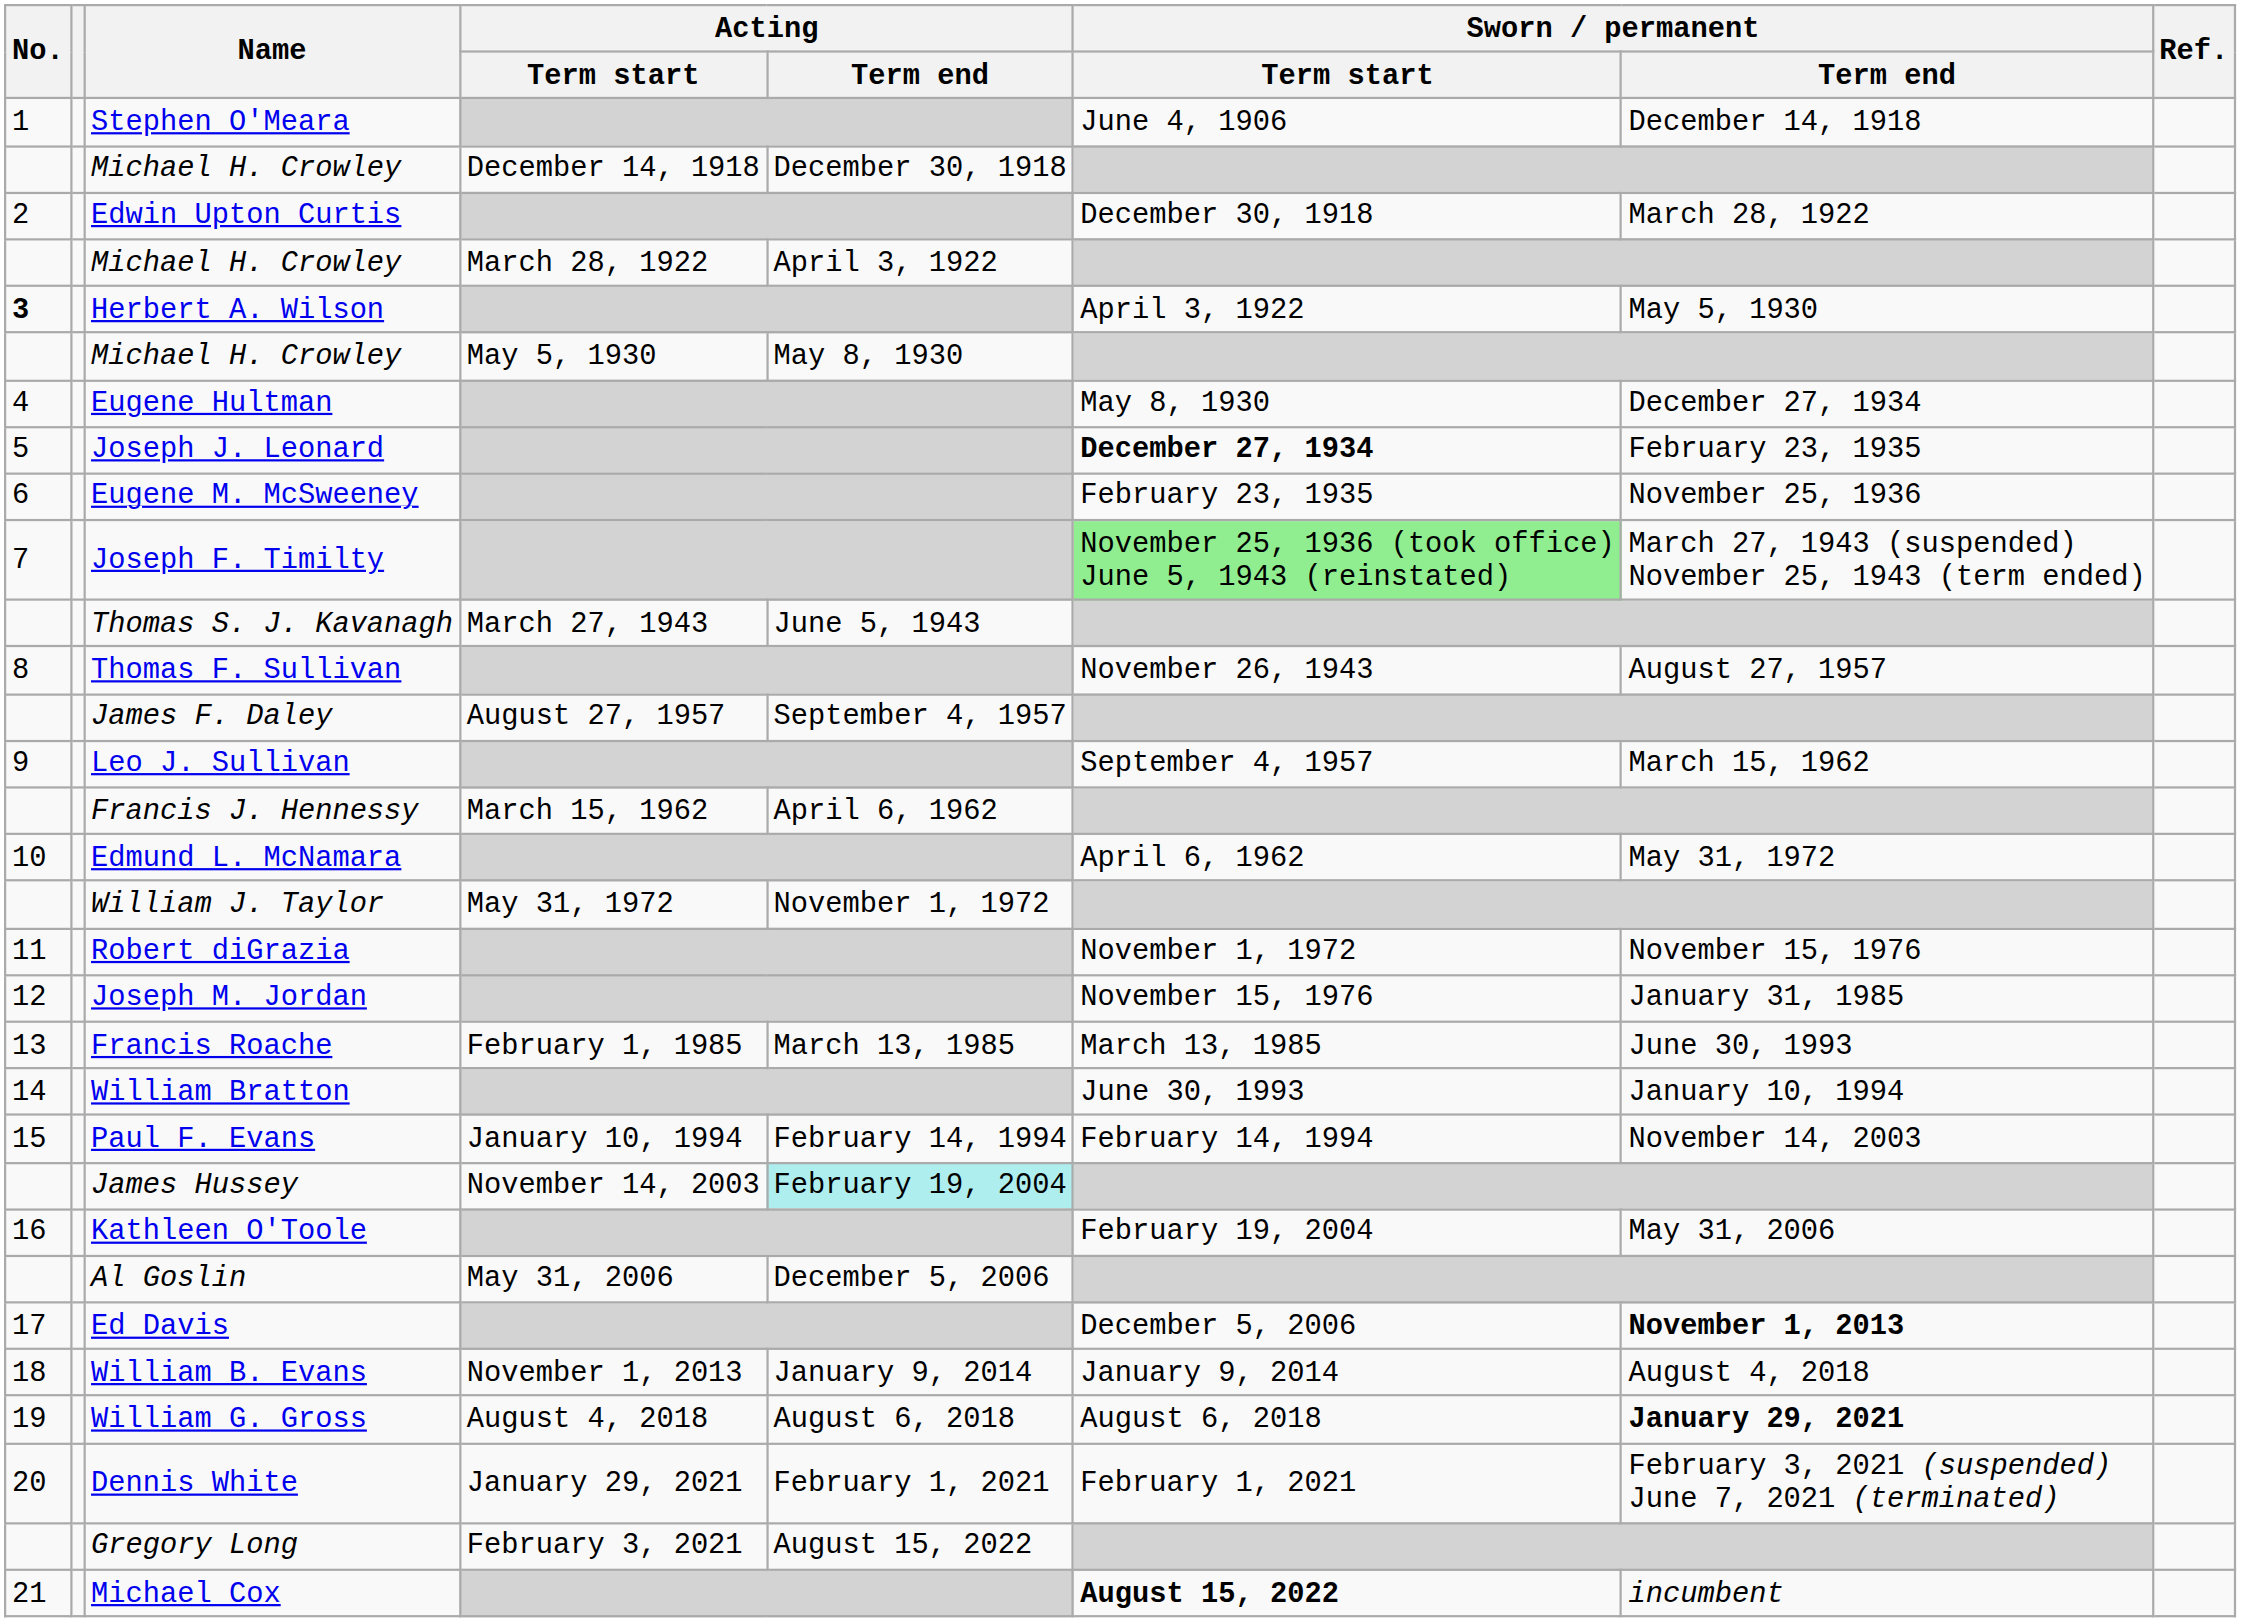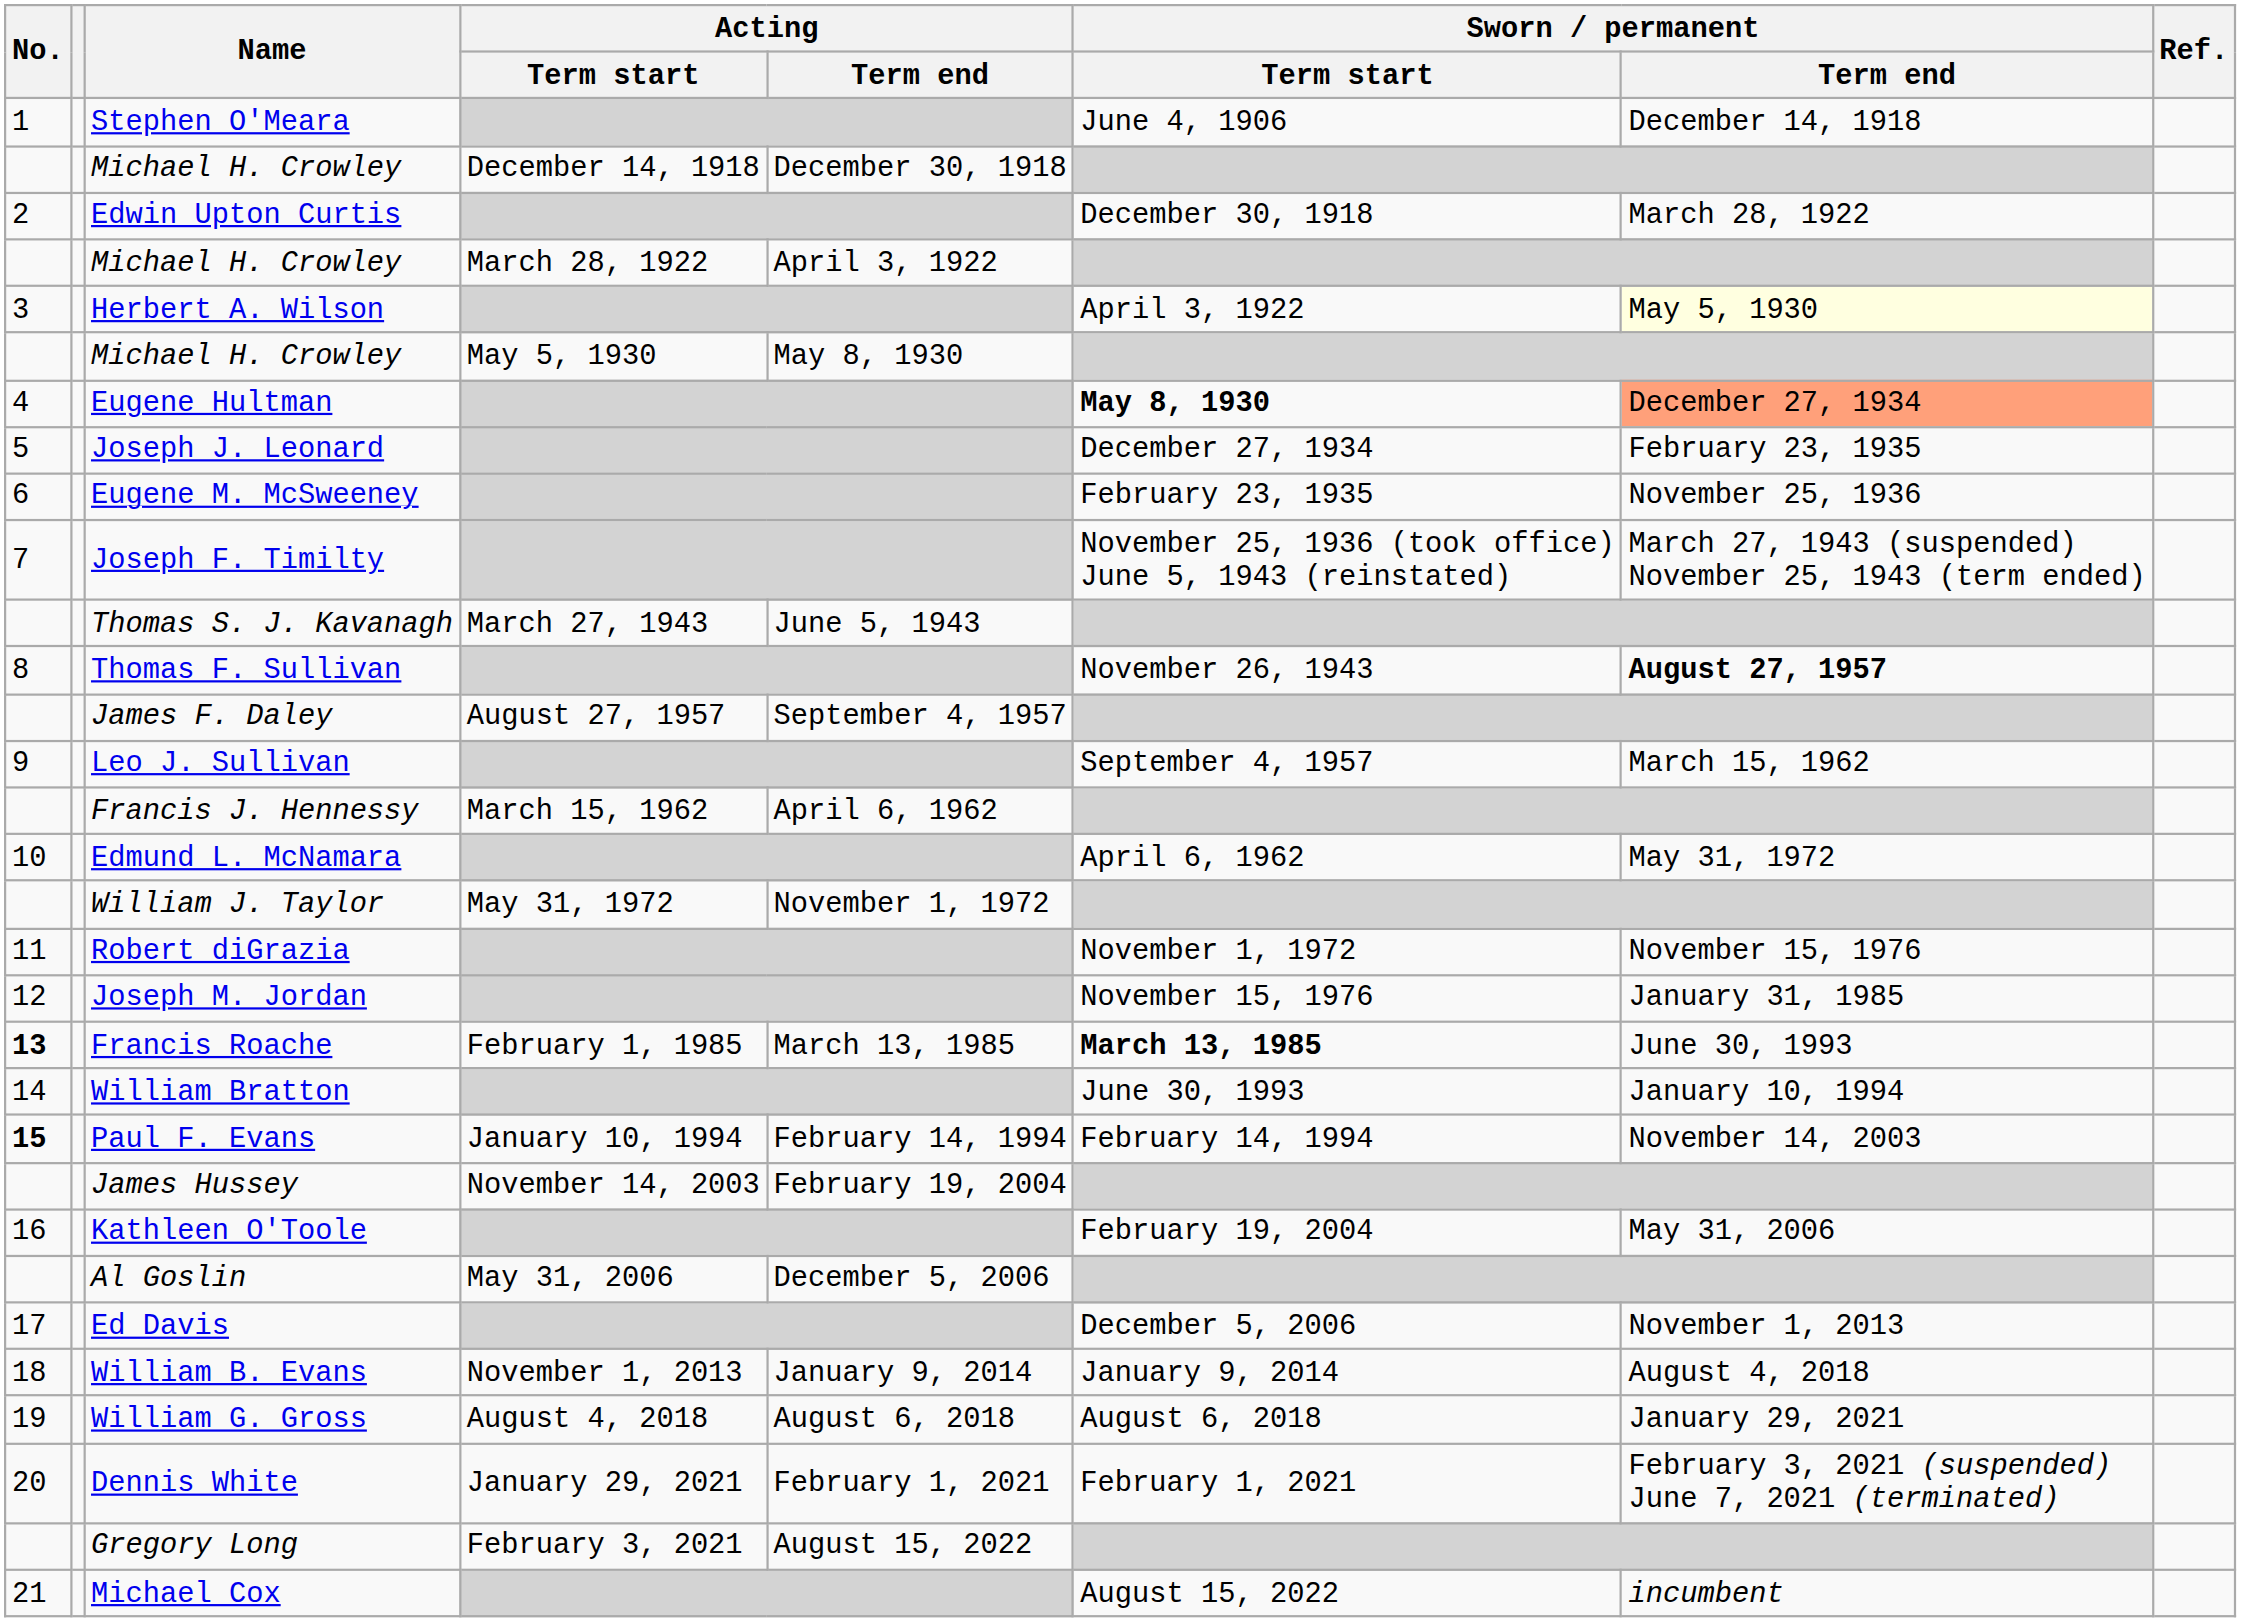(21, 309) bold -> (21, 309) normal
(1723, 309) no background -> (1723, 309) lightyellow background
(1175, 403) normal -> (1175, 403) bold
(1775, 403) no background -> (1775, 403) lightsalmon background
(1227, 450) bold -> (1227, 450) normal
(1348, 560) lightgreen background -> (1348, 560) no background
(1758, 670) normal -> (1758, 670) bold
(29, 1045) normal -> (29, 1045) bold
(1201, 1045) normal -> (1201, 1045) bold
(29, 1139) normal -> (29, 1139) bold
(920, 1185) paleturquoise background -> (920, 1185) no background
(1766, 1326) bold -> (1766, 1326) normal
(1766, 1420) bold -> (1766, 1420) normal
(1210, 1593) bold -> (1210, 1593) normal
